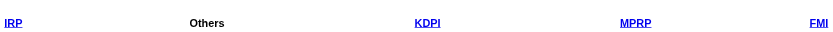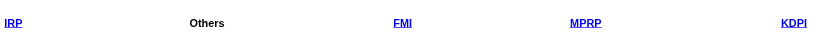columns swapped: (819, 8) <-> (428, 8)
